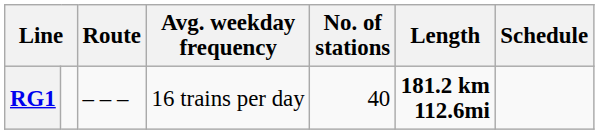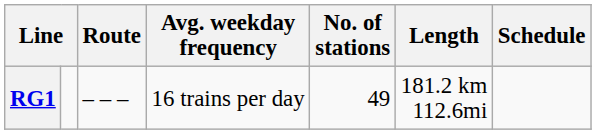(379, 97) 40 -> (379, 97) 49
(445, 97) bold -> (444, 97) normal
